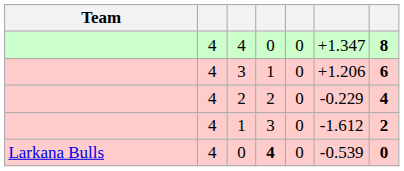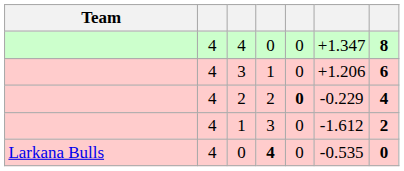(299, 98) normal -> (299, 98) bold
(342, 152) -0.539 -> (342, 152) -0.535
